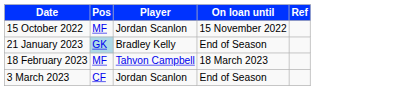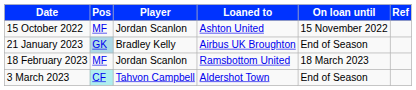+ column: (248, 12)
(155, 61) Tahvon Campbell -> (151, 61) Jordan Scanlon
(99, 77) no background -> (99, 77) paleturquoise background
(151, 77) Jordan Scanlon -> (155, 77) Tahvon Campbell
